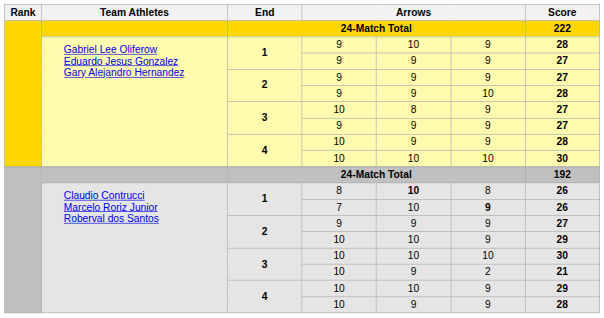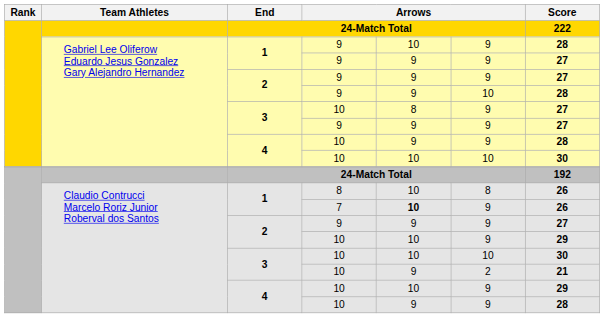(414, 191) bold -> (414, 191) normal
(414, 207) normal -> (414, 207) bold
(488, 207) bold -> (488, 207) normal
